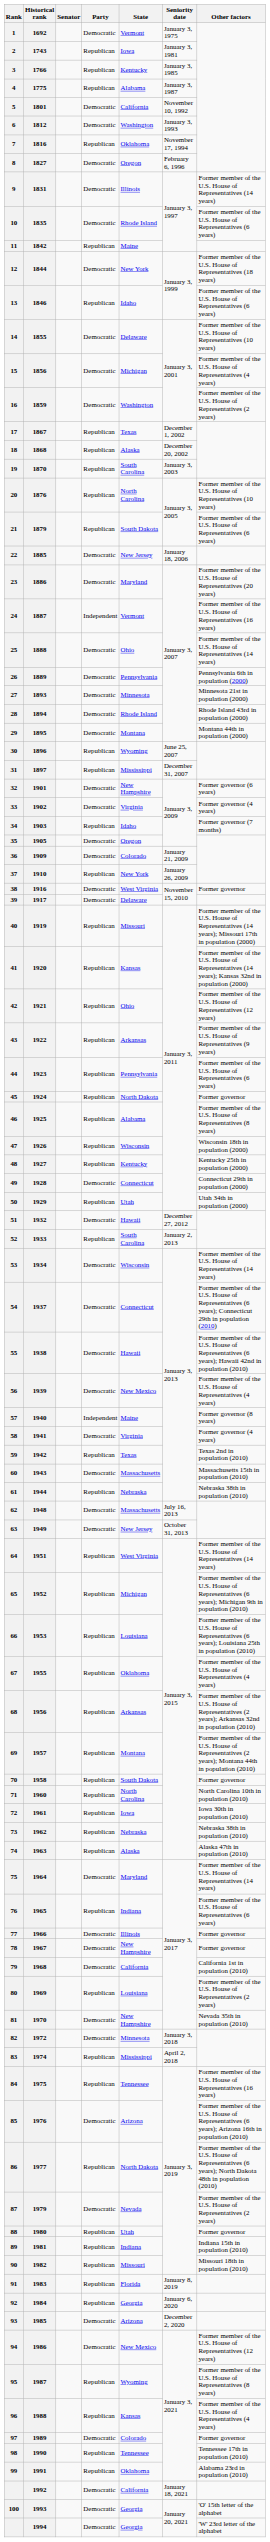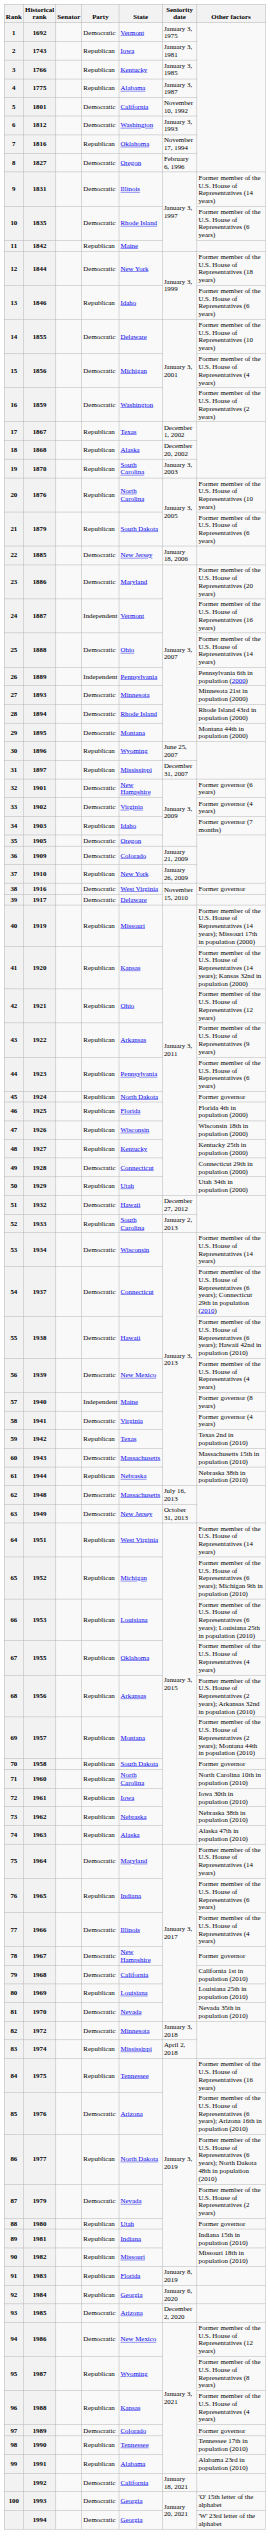(99, 676) Democratic -> (100, 676) Independent
(133, 1119) Alabama -> (130, 1111) Florida
(229, 1119) Former member of the U.S. House of Representatives (8 years) -> (223, 1111) Florida 4th in population (2000)
(222, 1933) Former governor -> (229, 1929) Former member of the U.S. House of Representatives (4 years)
(229, 1993) Former member of the U.S. House of Representatives (2 years) -> (223, 1993) Louisiana 25th in population (2010)
(136, 2019) New Hampshire -> (131, 2012) Nevada
(135, 2471) Oklahoma -> (133, 2464) Alabama
